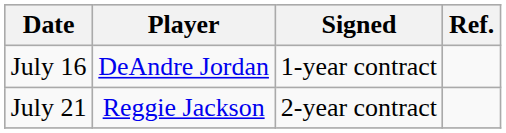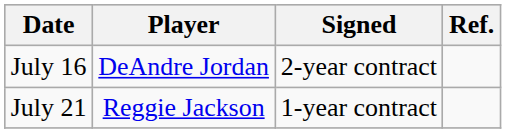(359, 66) 1-year contract -> (359, 66) 2-year contract
(359, 107) 2-year contract -> (359, 107) 1-year contract
